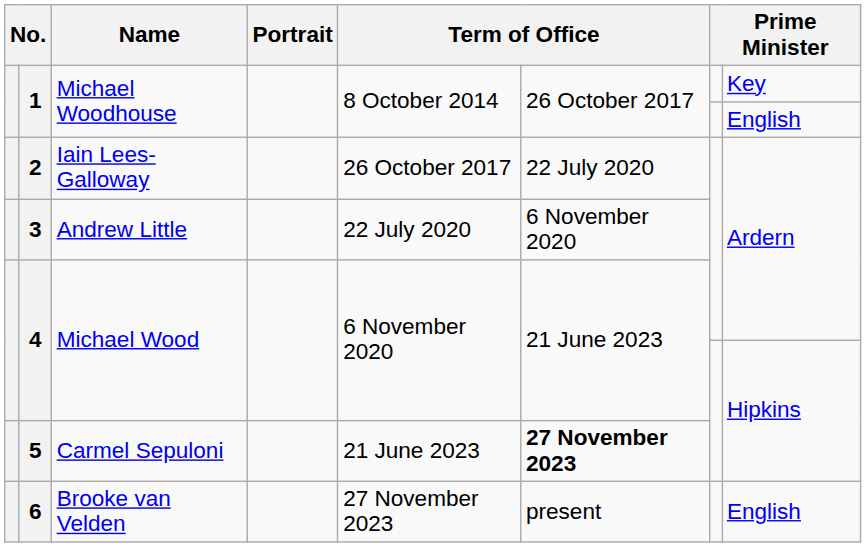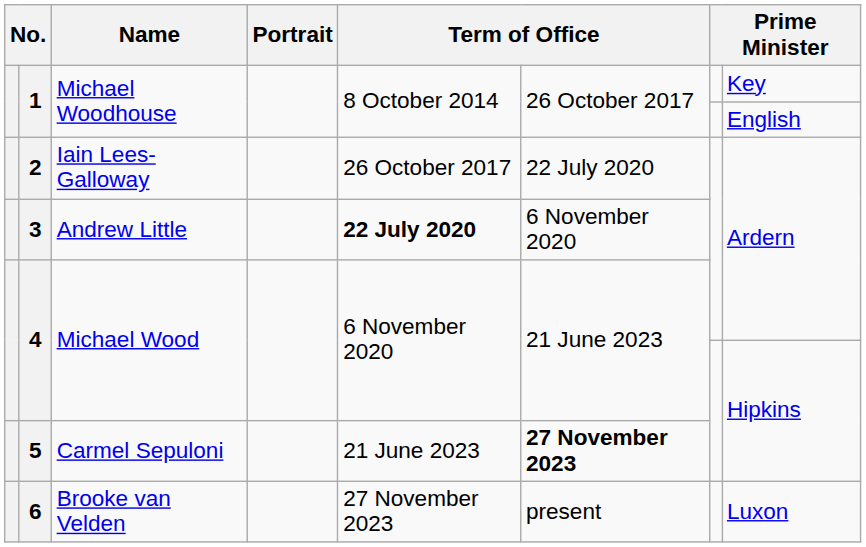(407, 228) normal -> (410, 228) bold
(764, 511) English -> (758, 511) Luxon
